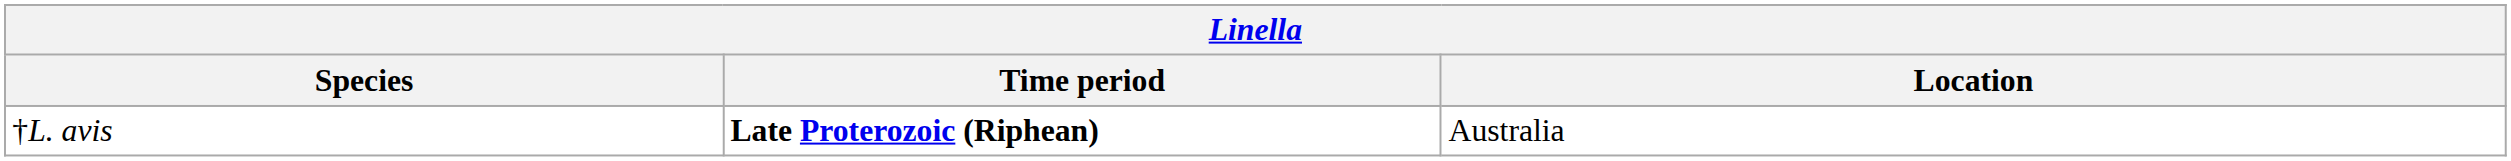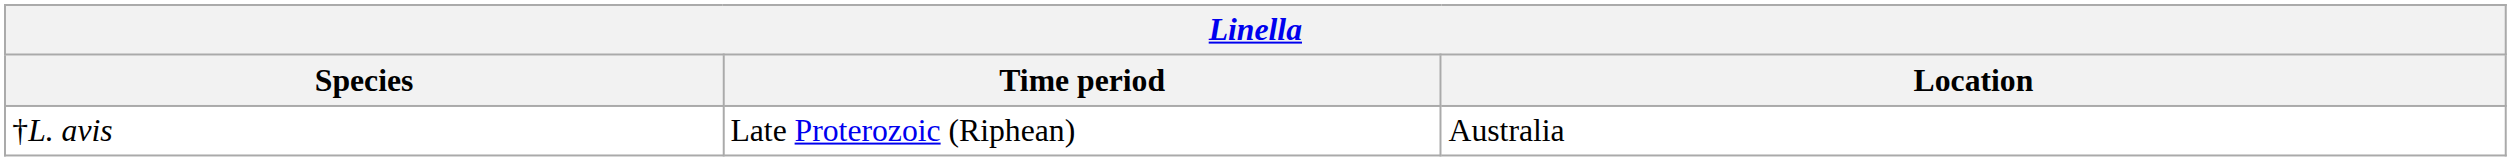(915, 130) bold -> (903, 130) normal
